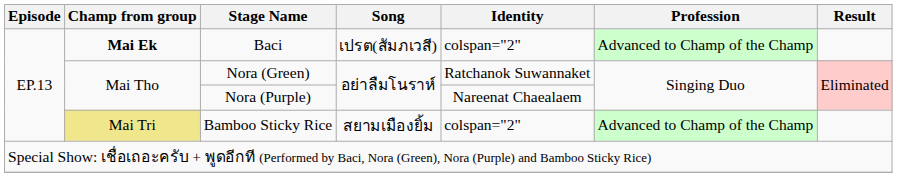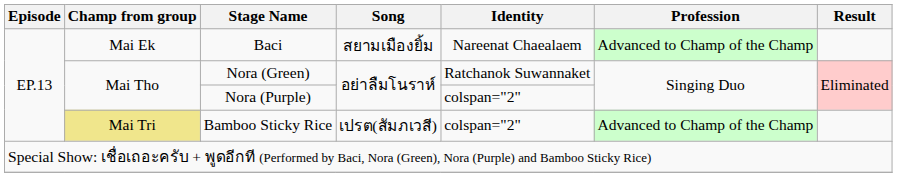(132, 44) bold -> (132, 44) normal
(388, 45) เปรต(สัมภเวสี) -> (388, 45) สยามเมืองยิ้ม
(482, 44) colspan="2" -> (517, 44) Nareenat Chaealaem
(517, 97) Nareenat Chaealaem -> (482, 97) colspan="2"
(388, 125) สยามเมืองยิ้ม -> (388, 125) เปรต(สัมภเวสี)
